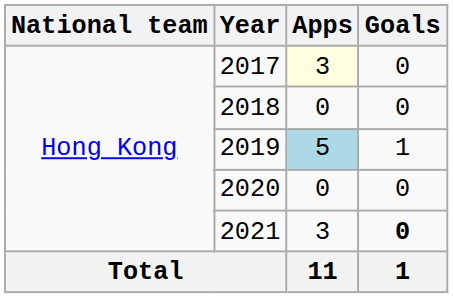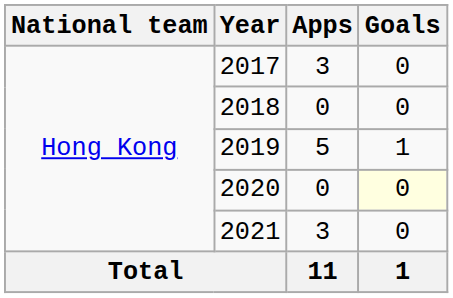(323, 67) lightyellow background -> (323, 67) no background
(323, 149) lightblue background -> (323, 149) no background
(403, 190) no background -> (403, 190) lightyellow background
(403, 231) bold -> (403, 231) normal
